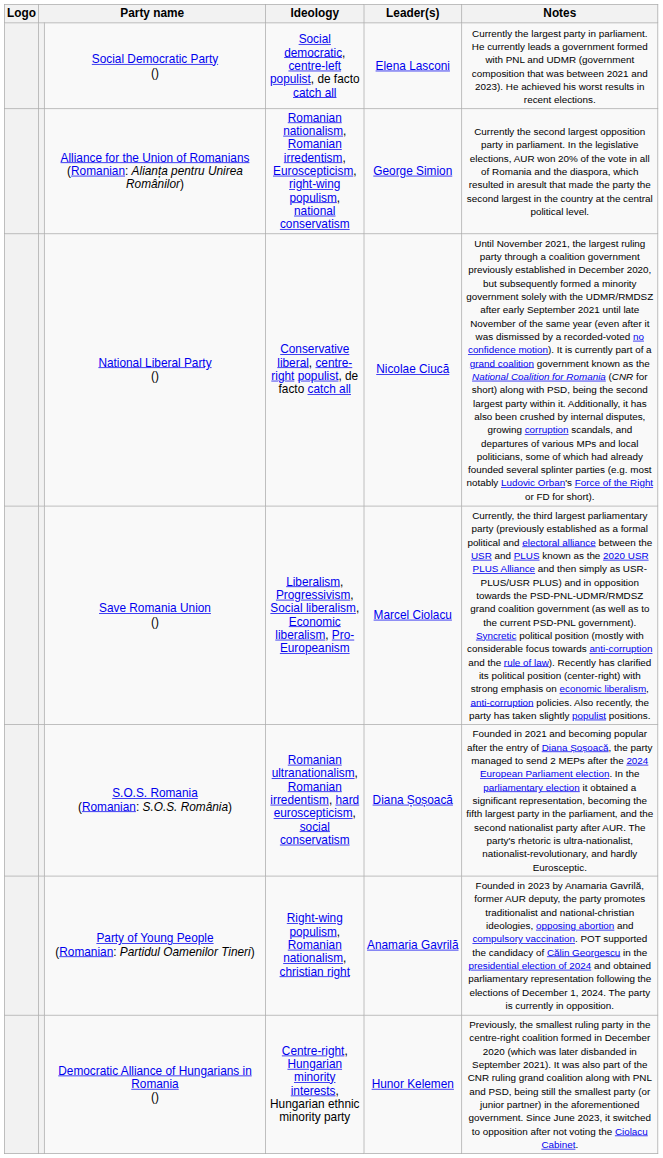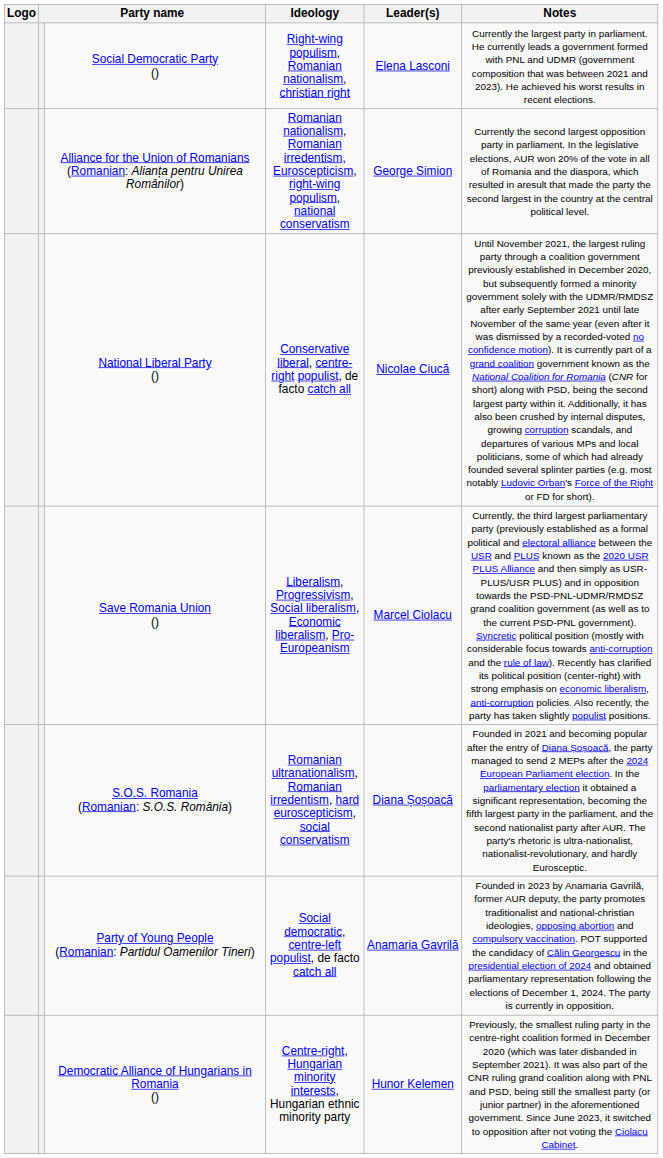(315, 65) Social democratic, centre-left populist, de facto catch all -> (315, 65) Right-wing populism, Romanian nationalism, christian right
(315, 945) Right-wing populism, Romanian nationalism, christian right -> (315, 945) Social democratic, centre-left populist, de facto catch all
